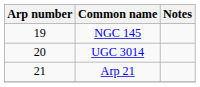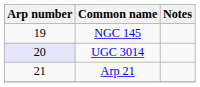(40, 52) no background -> (40, 52) lavender background
